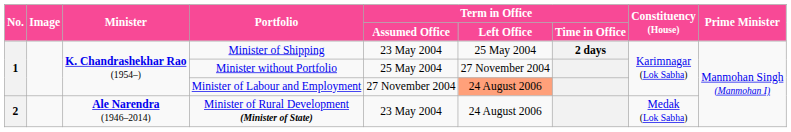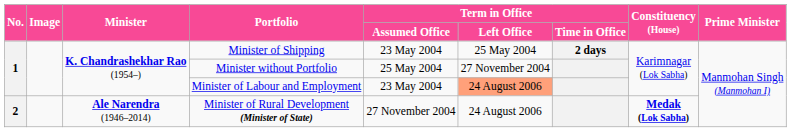(411, 86) 27 November 2004 -> (411, 86) 23 May 2004
(411, 111) 23 May 2004 -> (411, 111) 27 November 2004
(664, 111) normal -> (664, 111) bold
